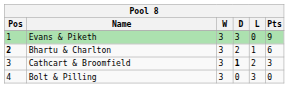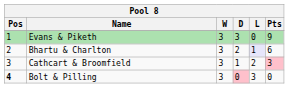(9, 50) bold -> (9, 50) normal
(253, 50) no background -> (253, 50) lavender background
(237, 63) bold -> (237, 63) normal
(270, 63) no background -> (270, 63) pink background
(9, 77) normal -> (9, 77) bold
(237, 77) no background -> (237, 77) pink background
